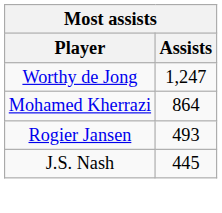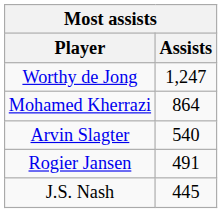+ row: (80, 134)
(186, 134) 493 -> (186, 163) 491
